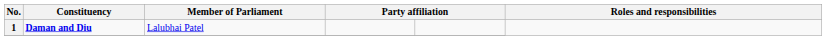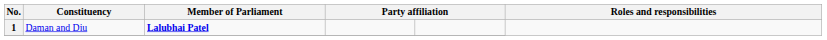(59, 27) bold -> (56, 27) normal
(175, 27) normal -> (178, 27) bold
